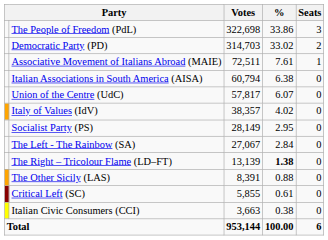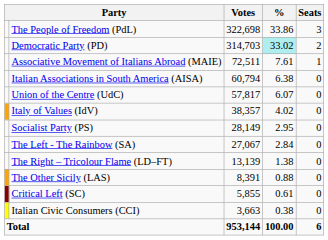(282, 45) no background -> (282, 45) paleturquoise background
(284, 161) bold -> (284, 161) normal
